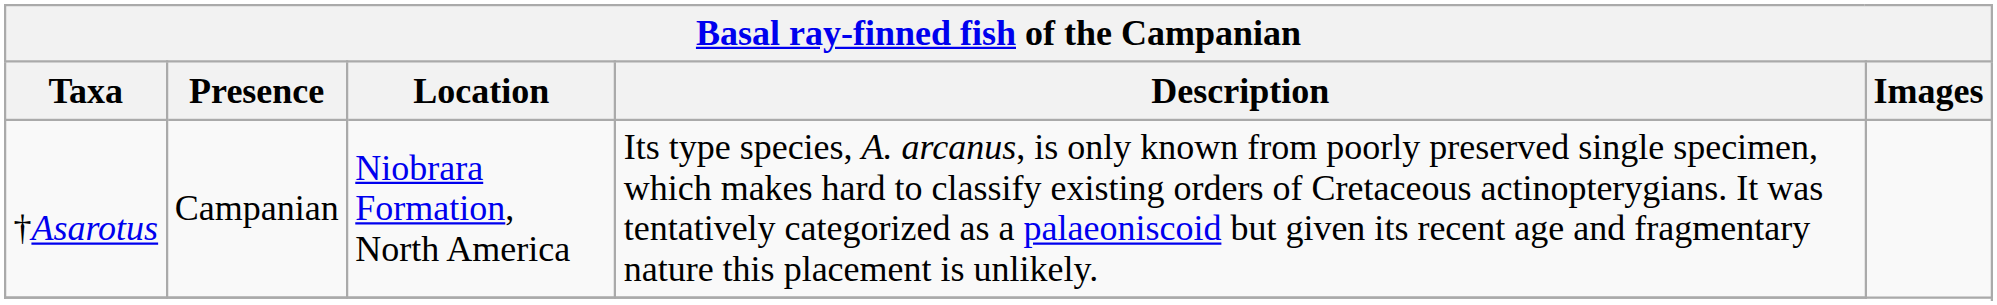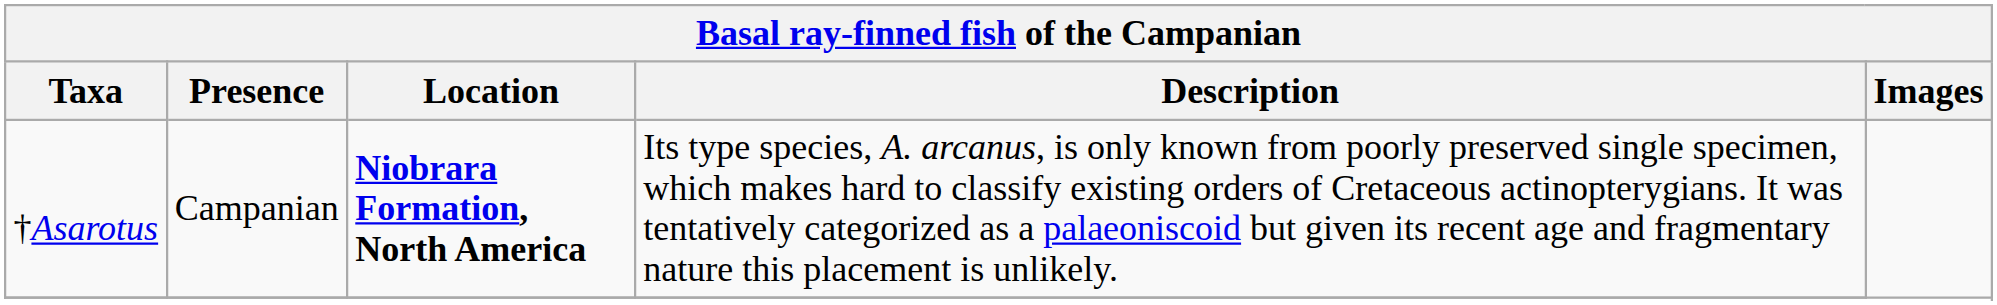(463, 207) normal -> (471, 207) bold
